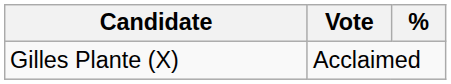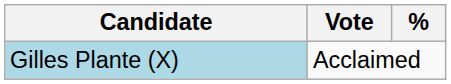(94, 60) no background -> (94, 60) lightblue background
